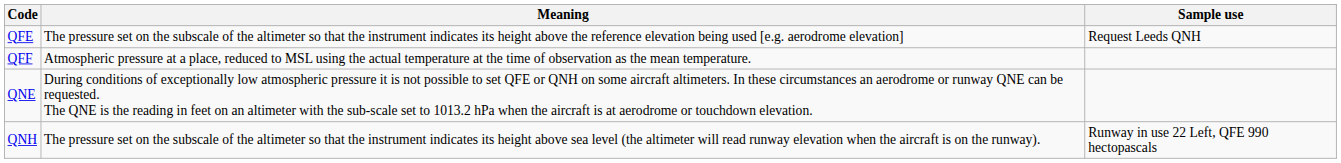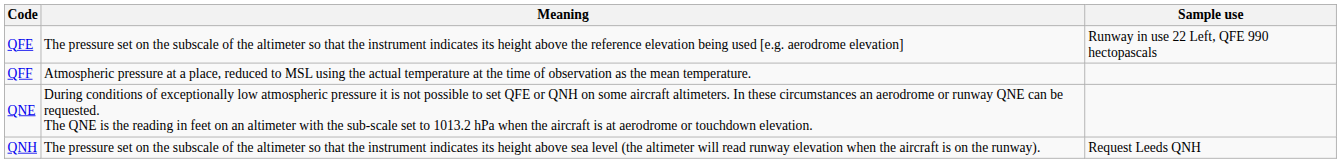(1145, 36) Request Leeds QNH -> (1178, 44) Runway in use 22 Left, QFE 990 hectopascals
(1178, 139) Runway in use 22 Left, QFE 990 hectopascals -> (1145, 147) Request Leeds QNH
